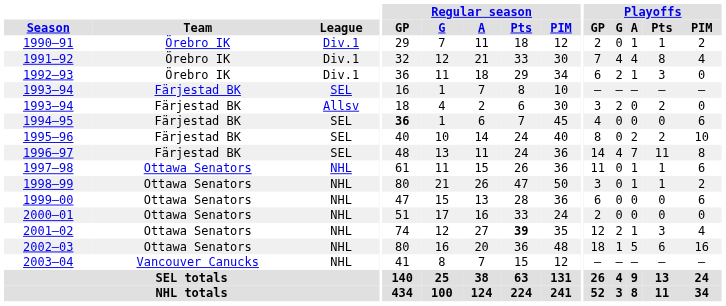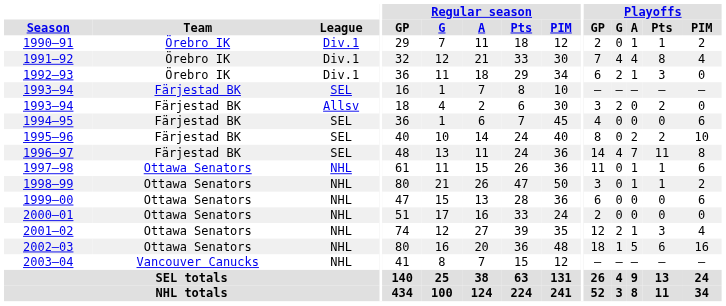(402, 121) bold -> (402, 121) normal
(521, 231) bold -> (521, 231) normal
